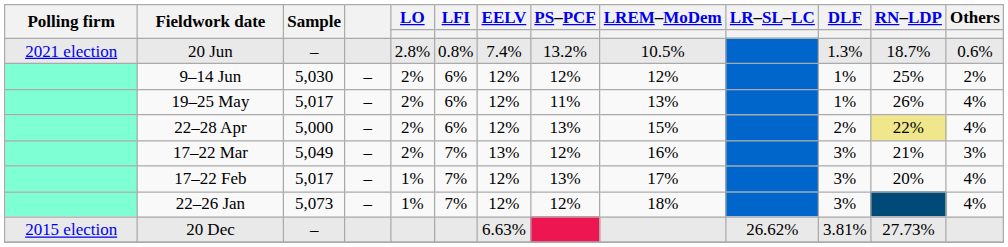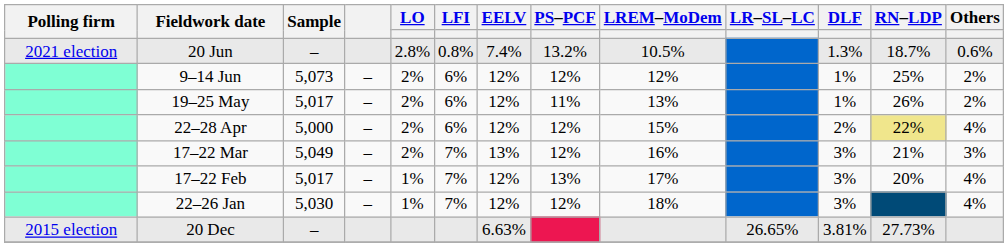(314, 76) 5,030 -> (314, 76) 5,073
(975, 101) 4% -> (975, 101) 2%
(565, 127) 13% -> (565, 127) 12%
(314, 203) 5,073 -> (314, 203) 5,030
(772, 229) 26.62% -> (772, 229) 26.65%
